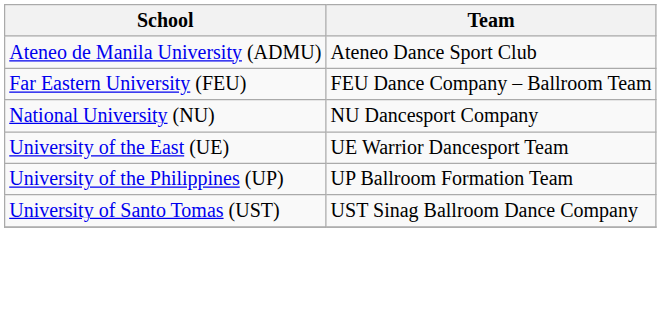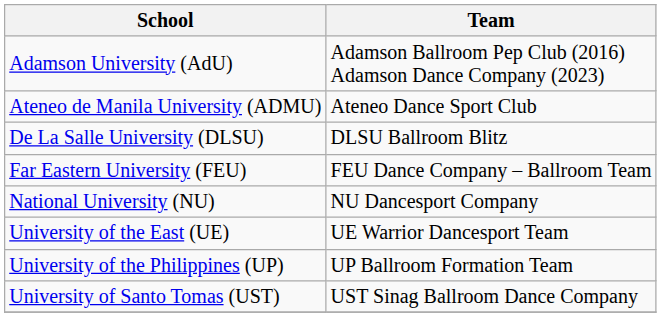+ row: (121, 63)
+ row: (136, 138)
